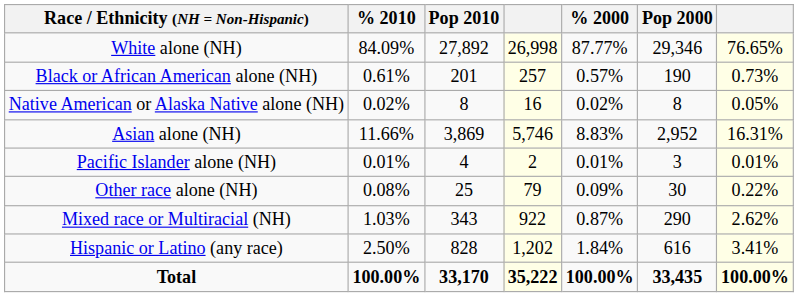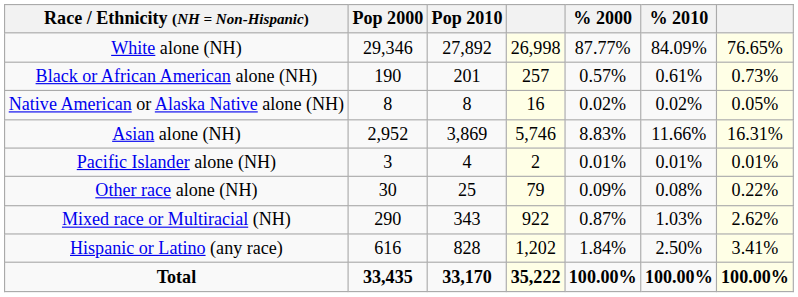columns swapped: (677, 18) <-> (386, 18)
